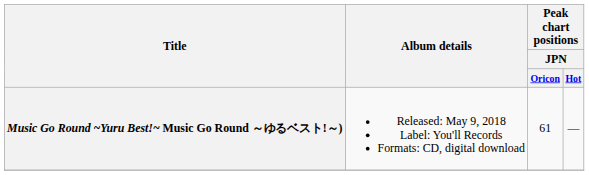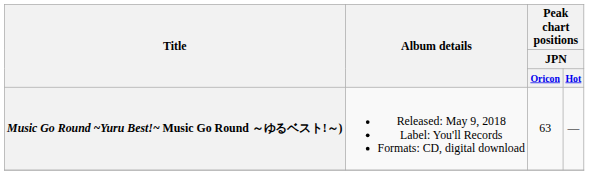(545, 128) 61 -> (545, 128) 63
